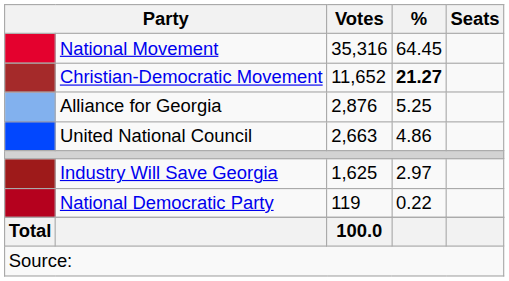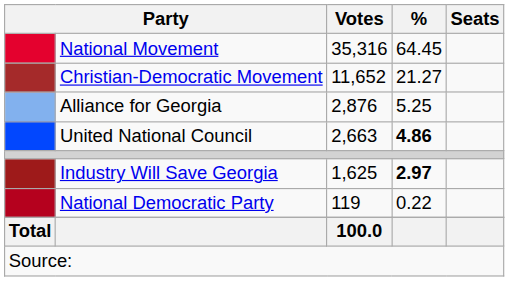(419, 77) bold -> (419, 77) normal
(414, 135) normal -> (414, 135) bold
(414, 173) normal -> (414, 173) bold
